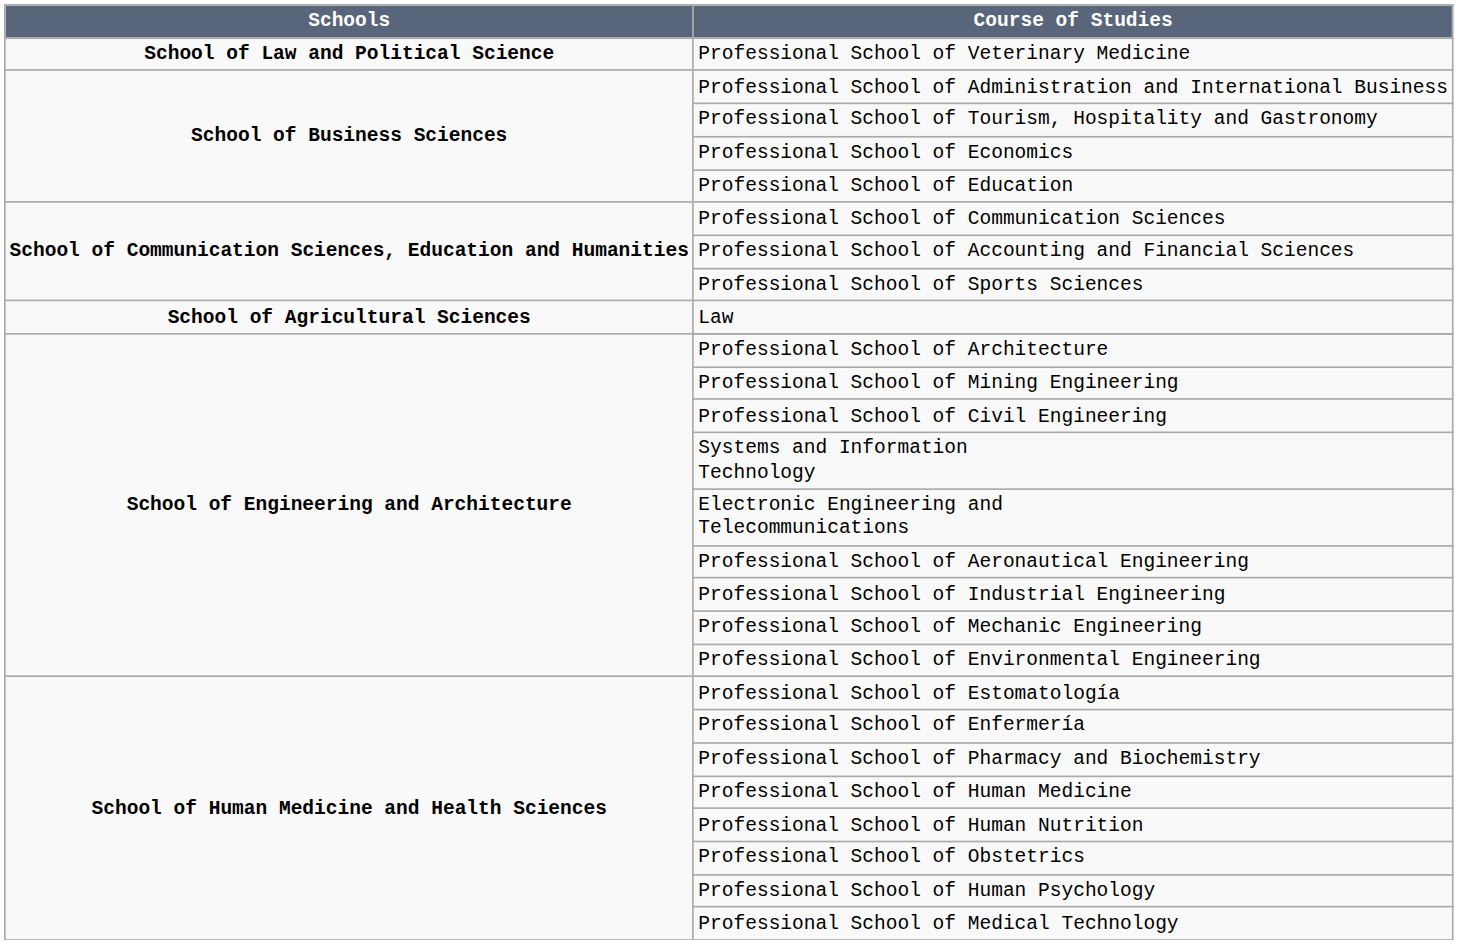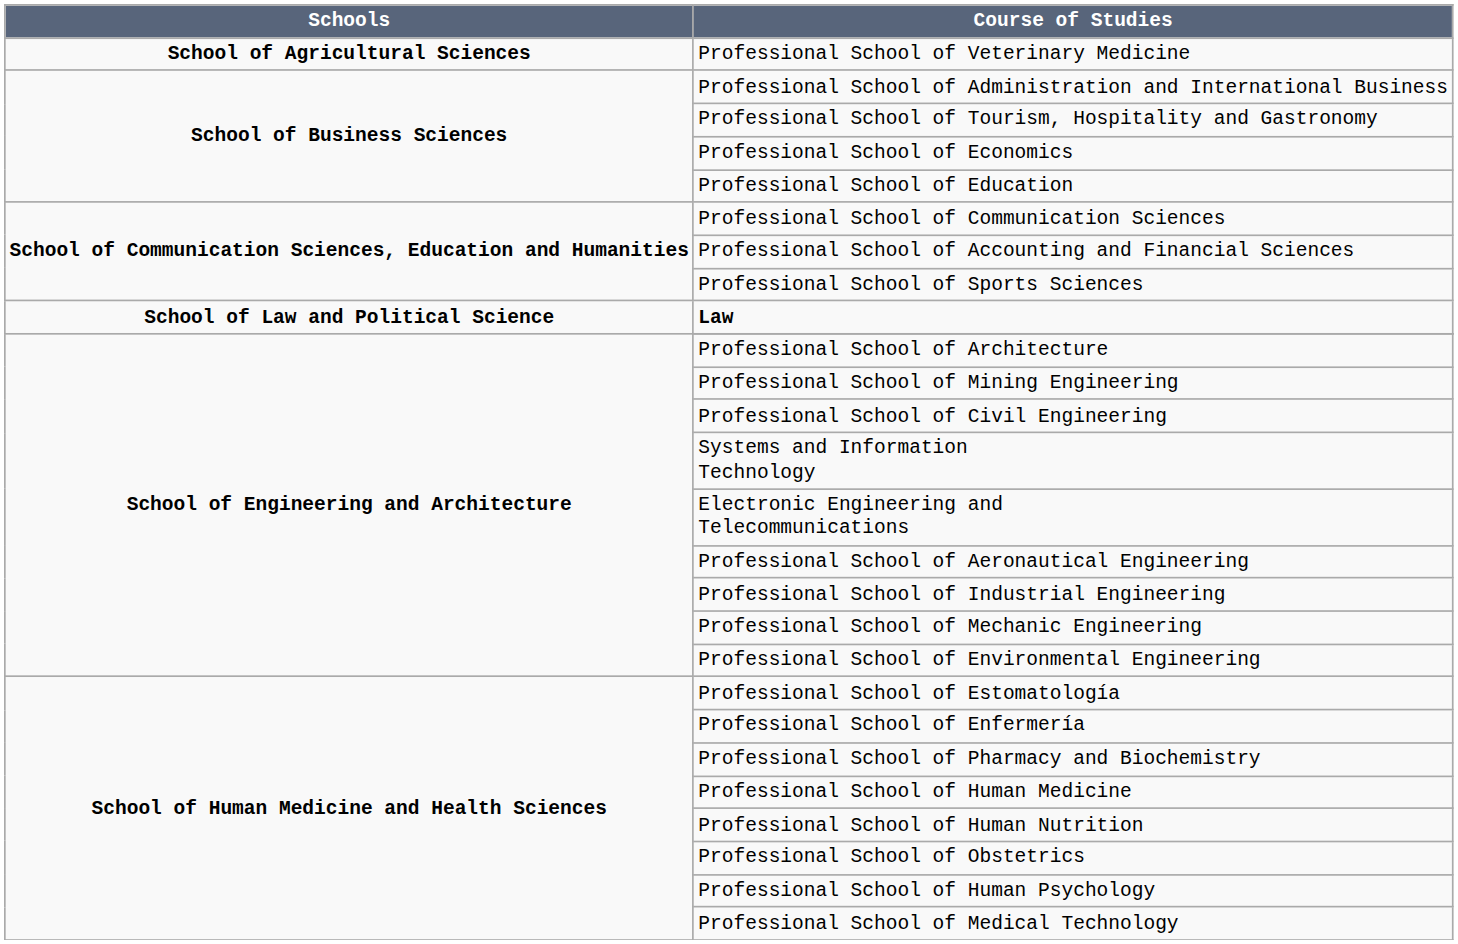(349, 54) School of Law and Political Science -> (349, 54) School of Agricultural Sciences
(349, 317) School of Agricultural Sciences -> (349, 317) School of Law and Political Science
(716, 317) normal -> (716, 317) bold
